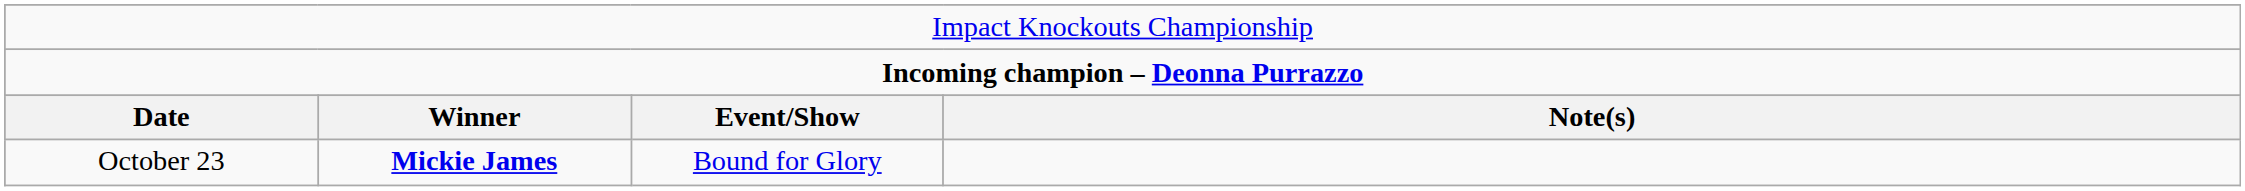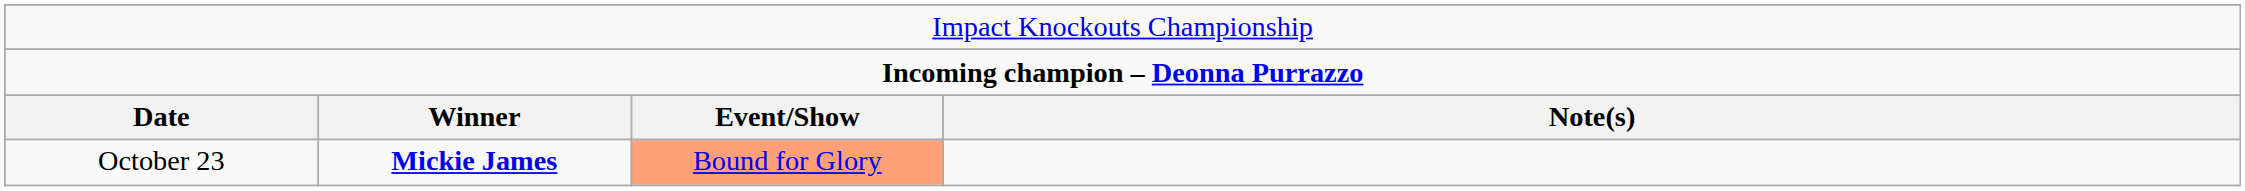(787, 161) no background -> (787, 161) lightsalmon background
